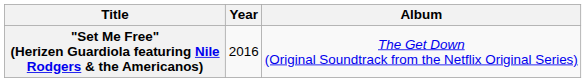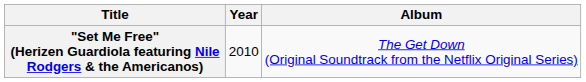(244, 51) 2016 -> (244, 51) 2010
